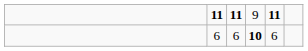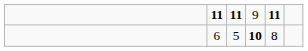(236, 35) 6 -> (236, 35) 5
(274, 35) 6 -> (274, 35) 8
